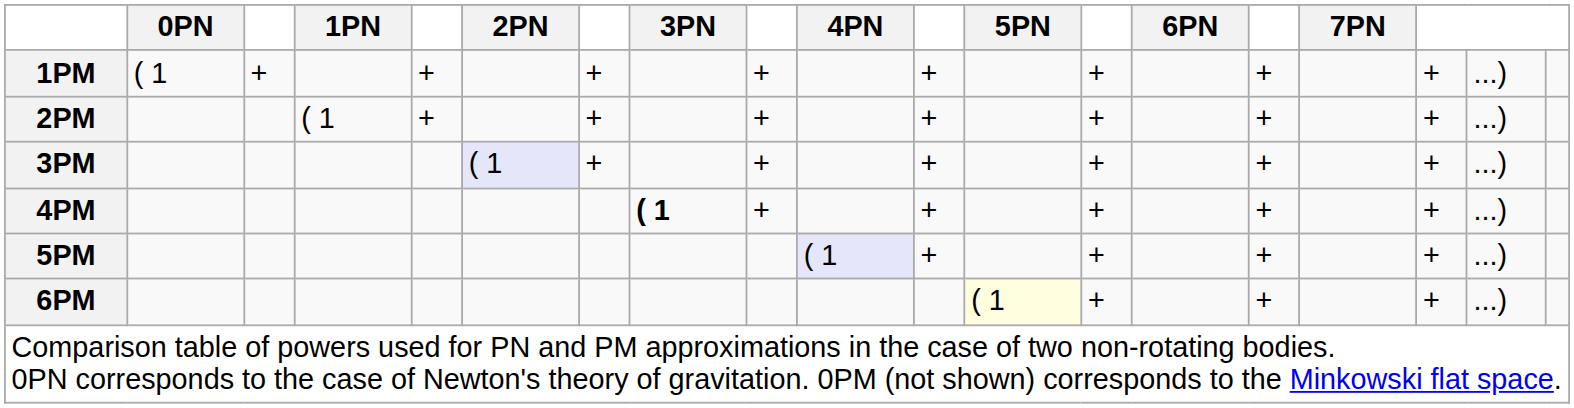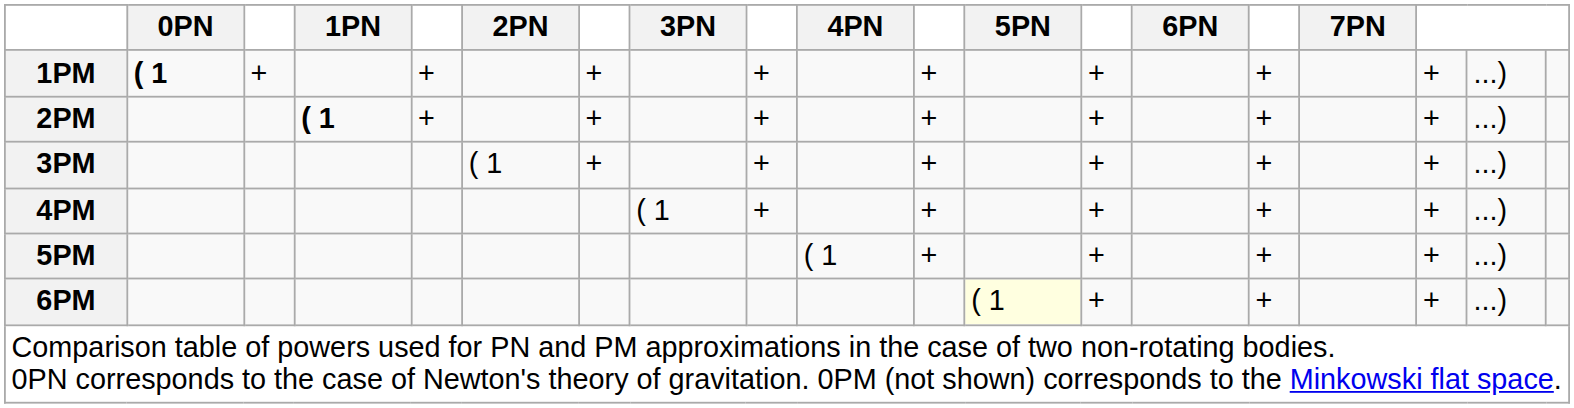(151, 73) normal -> (151, 73) bold
(318, 118) normal -> (318, 118) bold
(485, 164) lavender background -> (485, 164) no background
(653, 210) bold -> (653, 210) normal
(820, 255) lavender background -> (820, 255) no background
